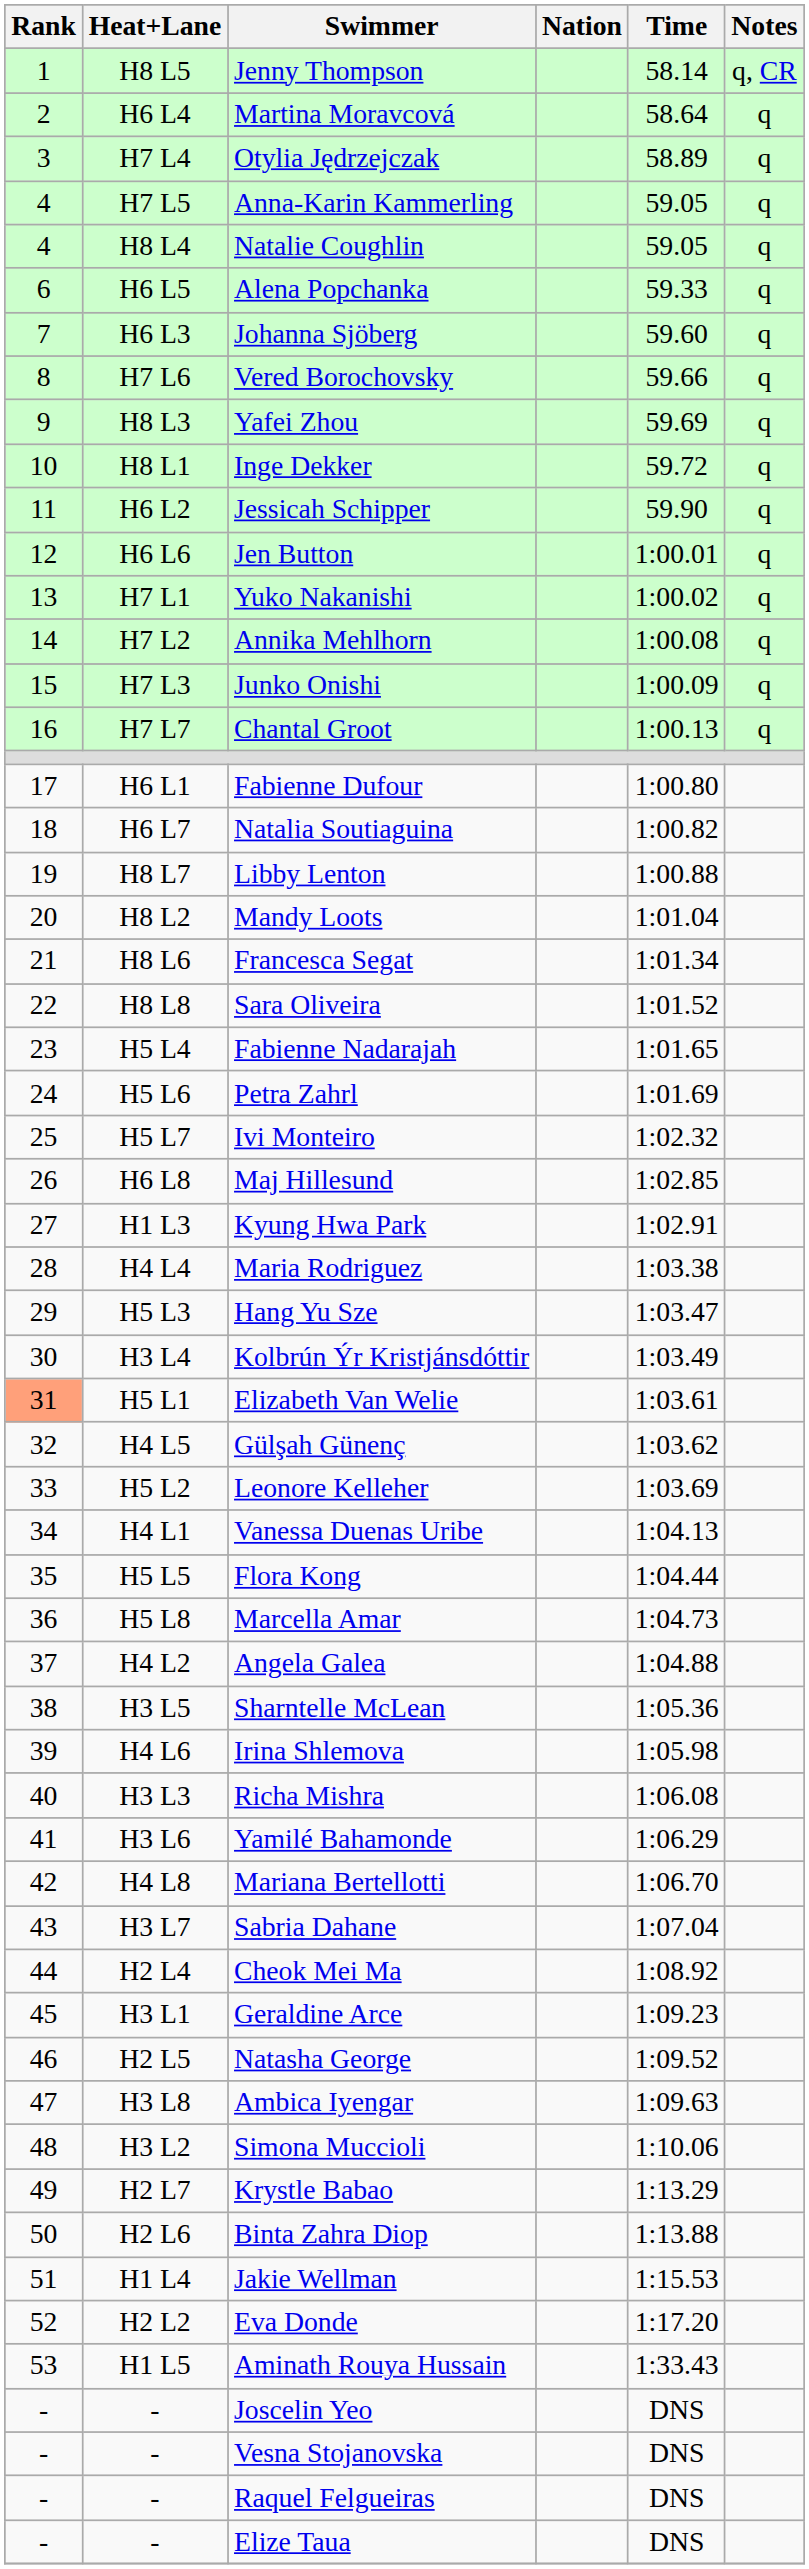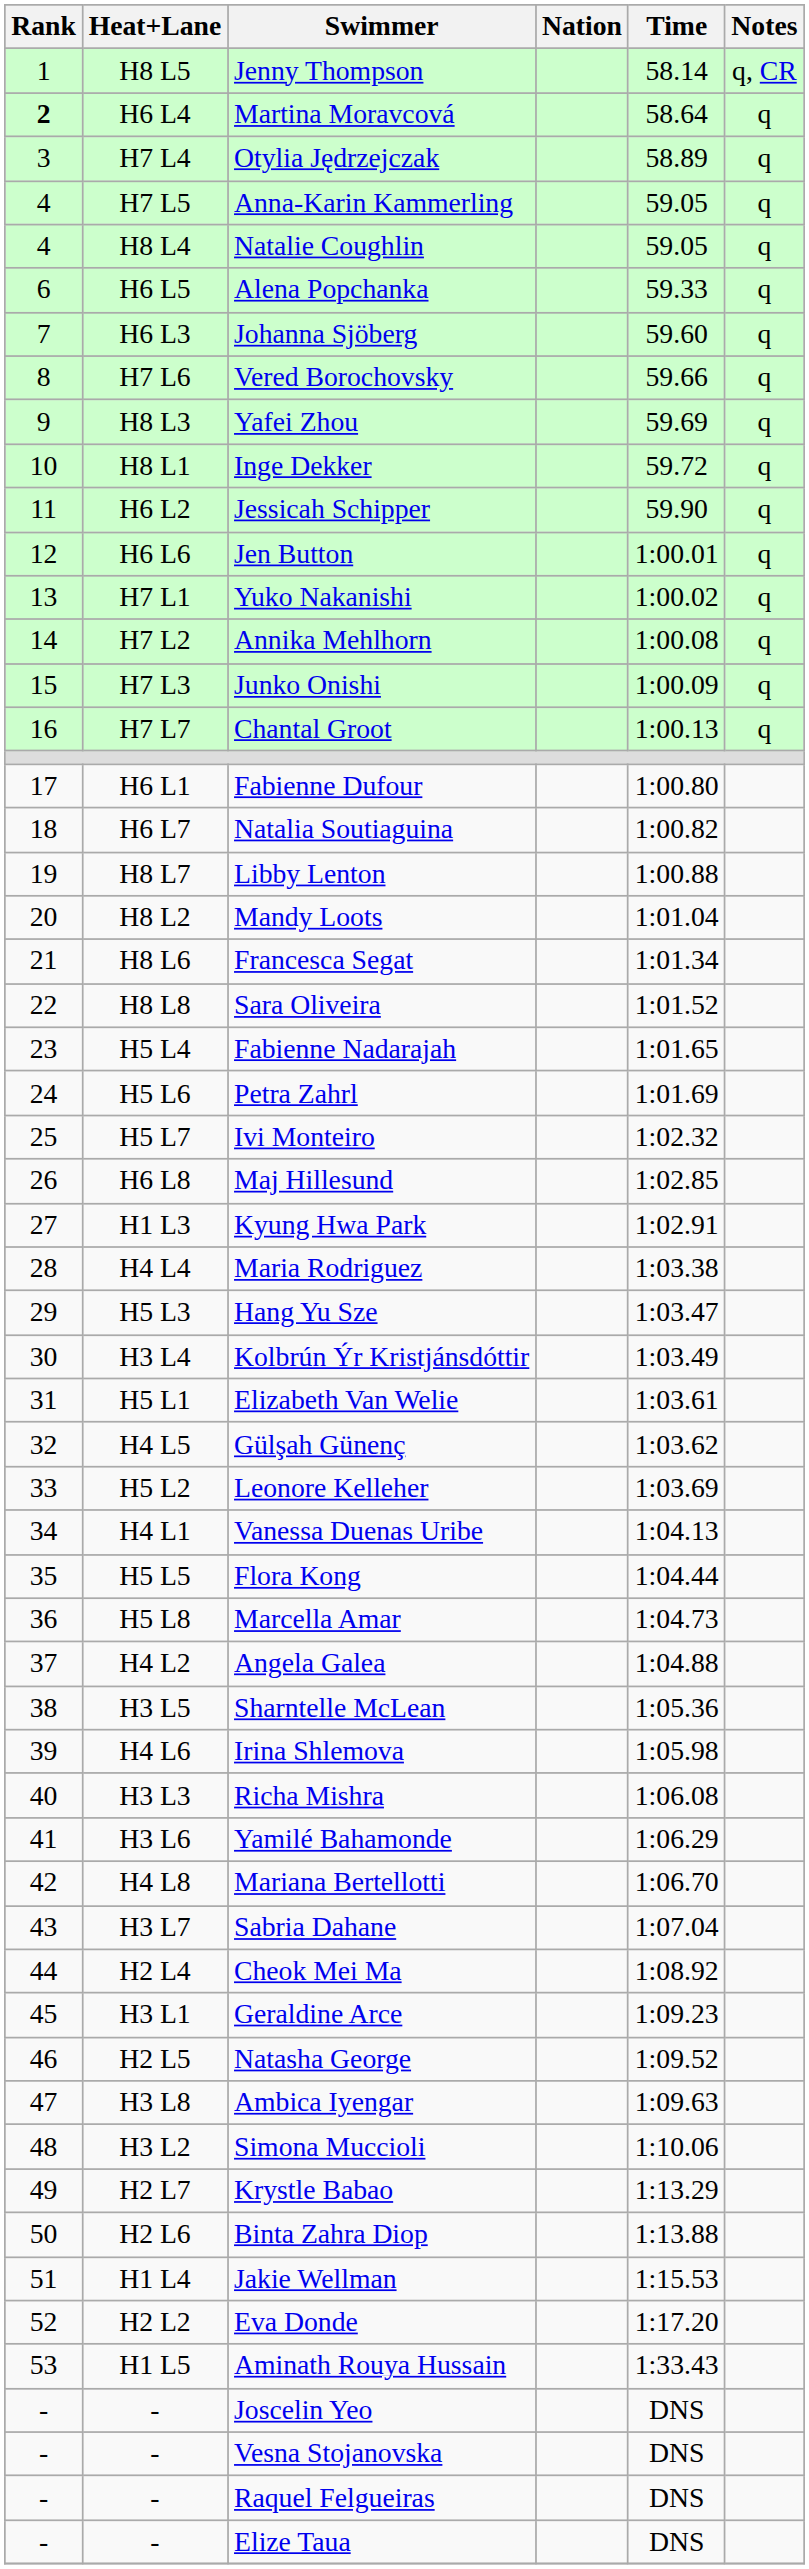(44, 114) normal -> (44, 114) bold
(44, 1400) lightsalmon background -> (44, 1400) no background
